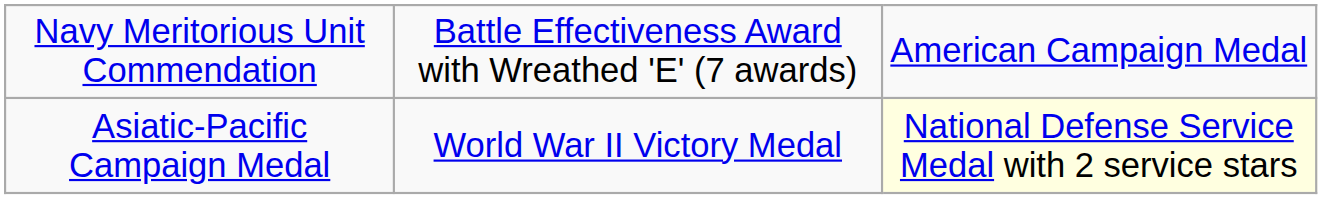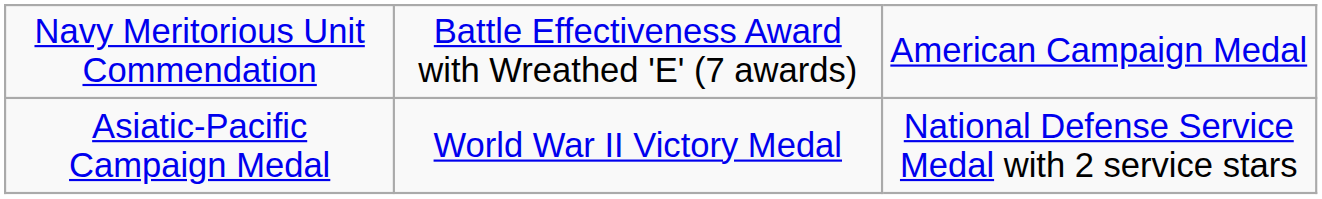(1099, 145) lightyellow background -> (1099, 145) no background
